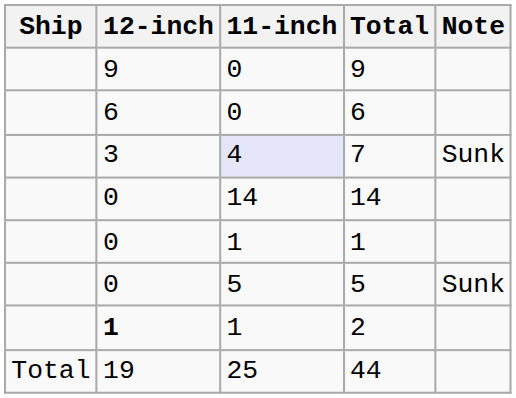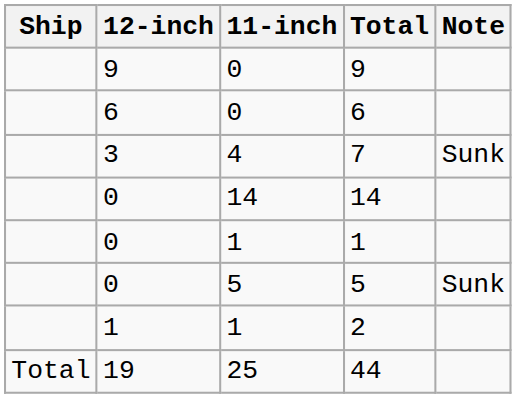(234, 156) lavender background -> (234, 156) no background
(111, 328) bold -> (111, 328) normal
